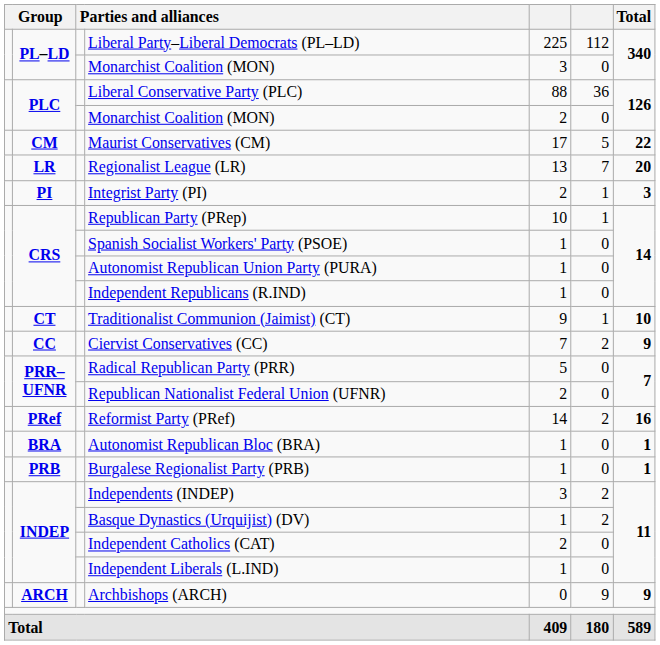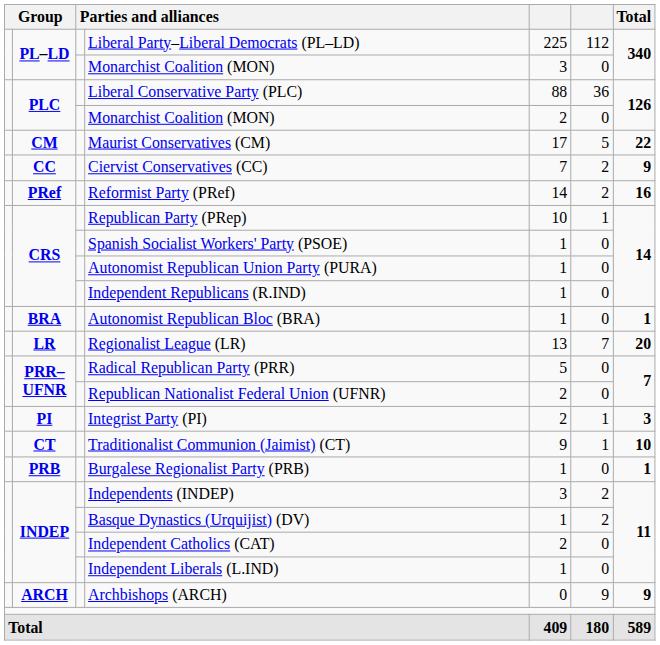rows swapped: (44, 167) <-> (44, 343)
rows swapped: (44, 419) <-> (44, 192)
rows swapped: (44, 318) <-> (44, 444)
